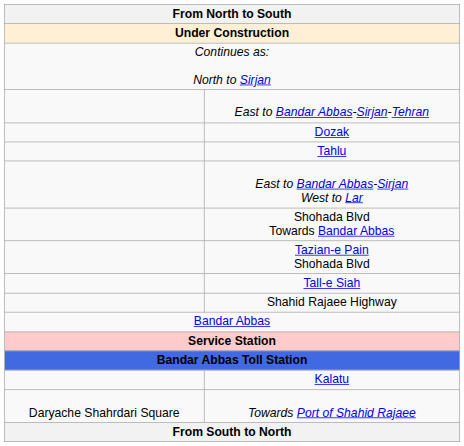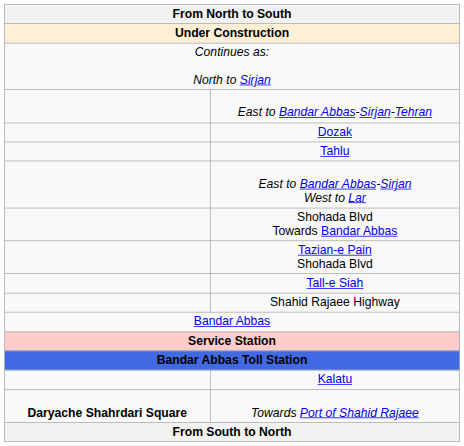(104, 412) normal -> (107, 412) bold
